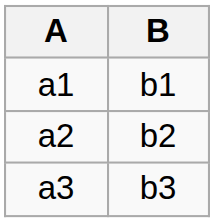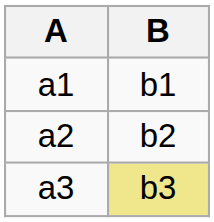(158, 188) no background -> (158, 188) khaki background
